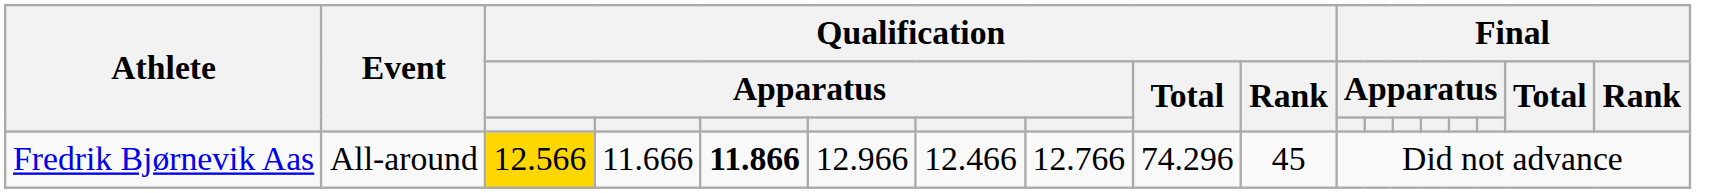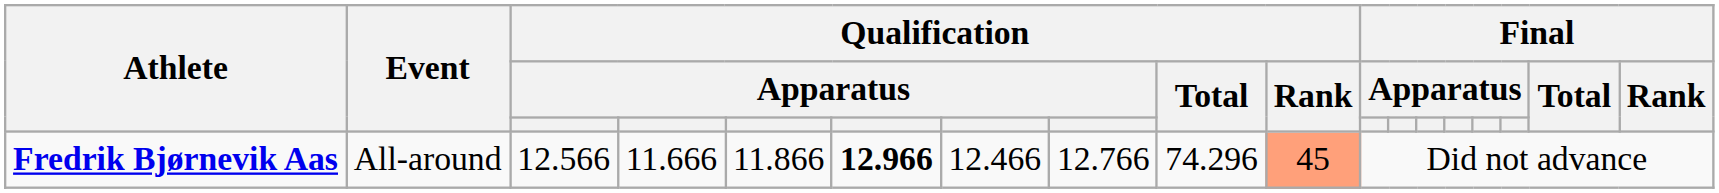(164, 159) normal -> (176, 159) bold
(540, 159) gold background -> (564, 159) no background
(755, 159) bold -> (779, 159) normal
(862, 159) normal -> (886, 159) bold
(1289, 159) no background -> (1313, 159) lightsalmon background
